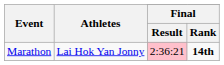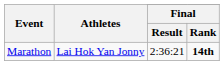(167, 51) pink background -> (167, 51) no background
